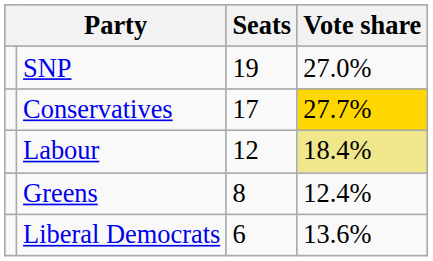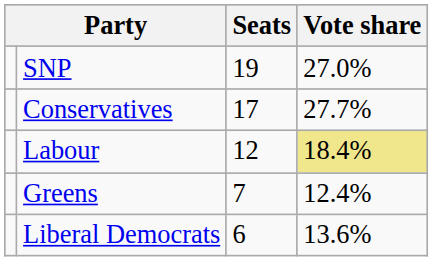(337, 109) gold background -> (337, 109) no background
(239, 192) 8 -> (239, 192) 7
